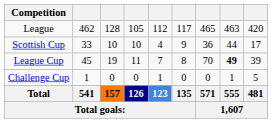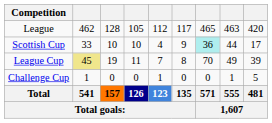(208, 45) no background -> (208, 45) paleturquoise background
(87, 61) no background -> (87, 61) khaki background
(232, 61) bold -> (232, 61) normal
